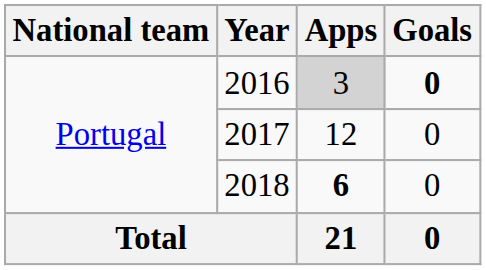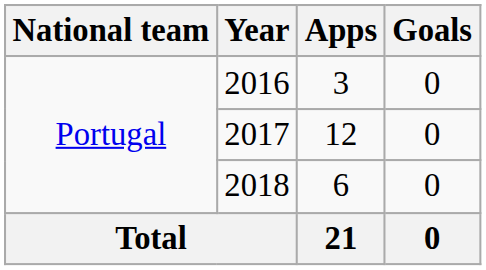(341, 82) lightgrey background -> (341, 82) no background
(432, 82) bold -> (432, 82) normal
(341, 185) bold -> (341, 185) normal
